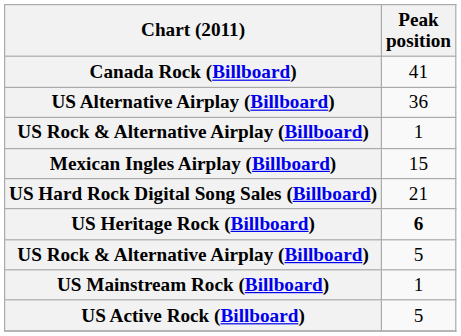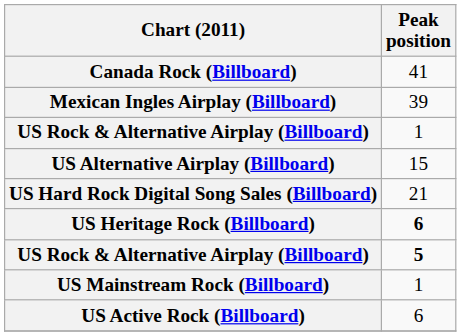(193, 102) US Alternative Airplay (Billboard) -> (193, 102) Mexican Ingles Airplay (Billboard)
(418, 102) 36 -> (418, 102) 39
(193, 163) Mexican Ingles Airplay (Billboard) -> (193, 163) US Alternative Airplay (Billboard)
(418, 254) normal -> (418, 254) bold
(418, 315) 5 -> (418, 315) 6
